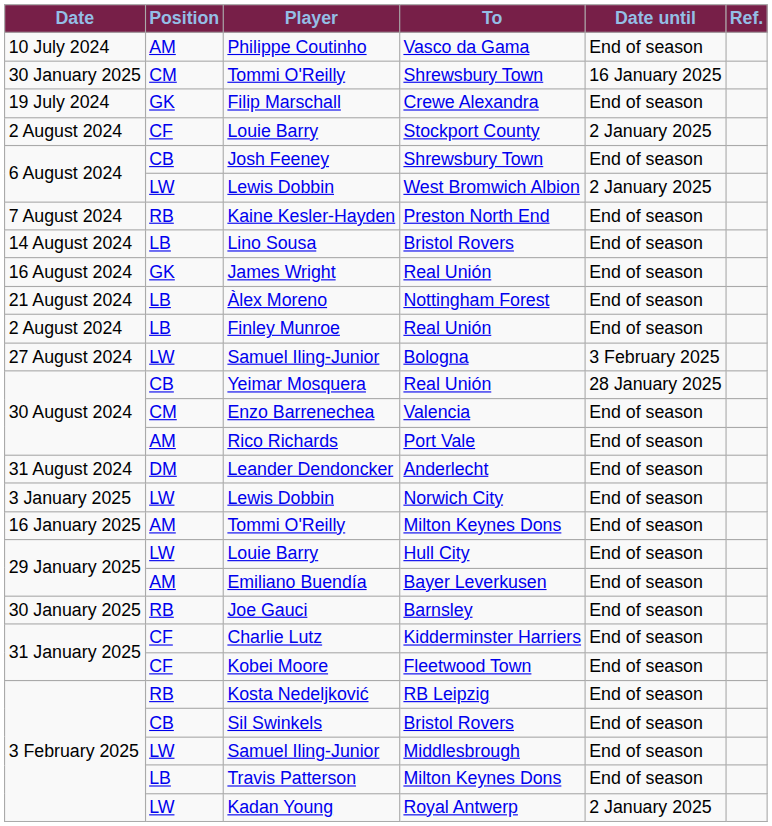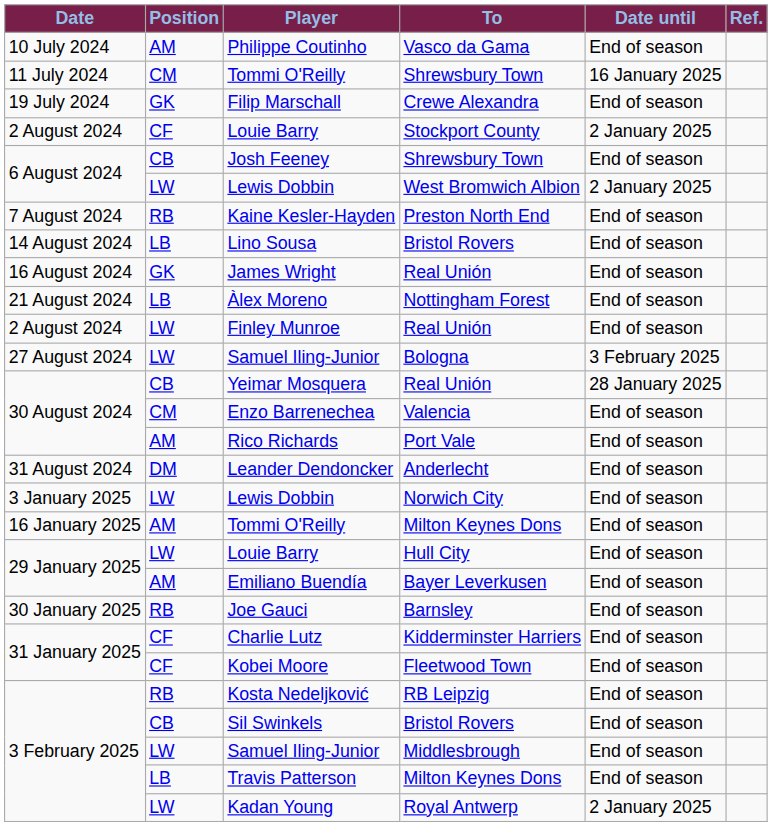(75, 74) 30 January 2025 -> (58, 74) 11 July 2024
(160, 328) LB -> (162, 328) LW
